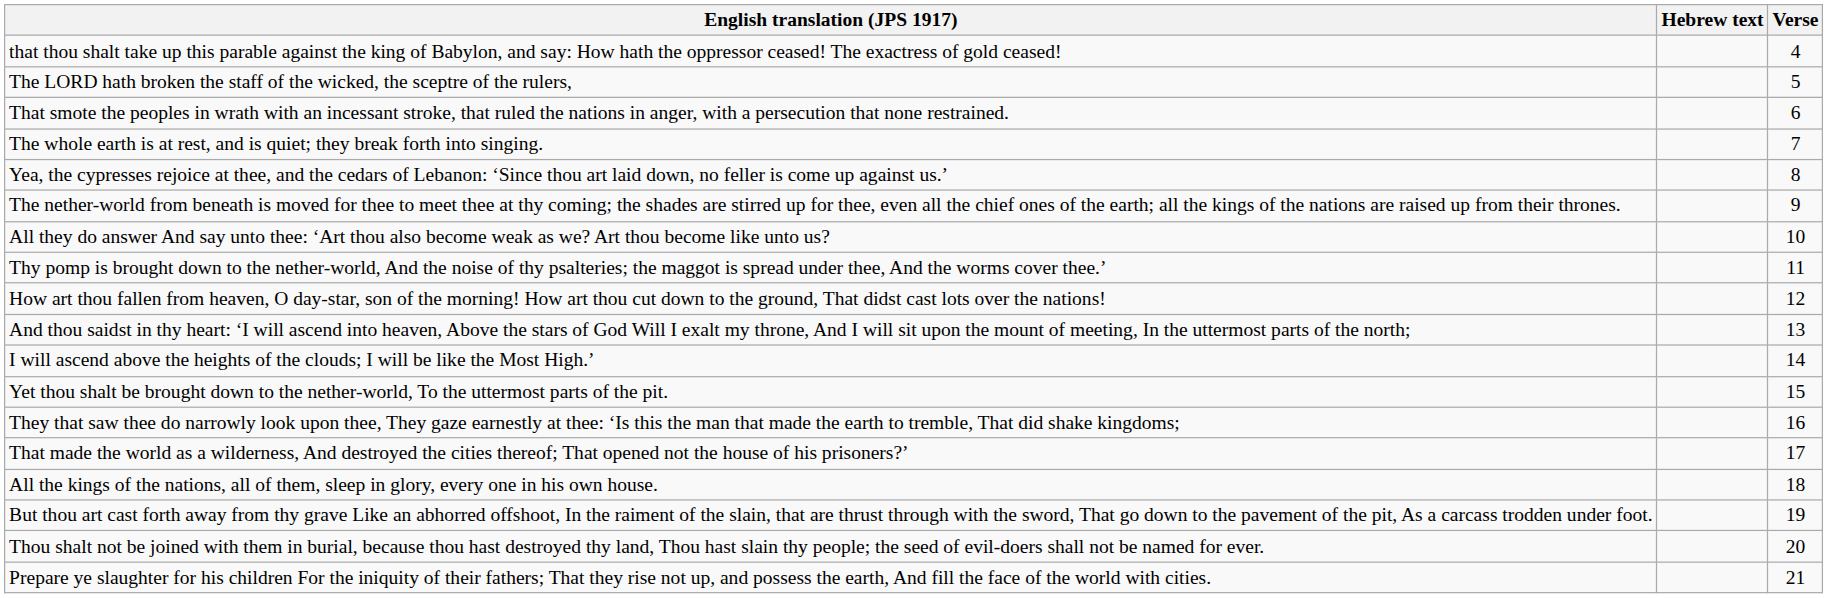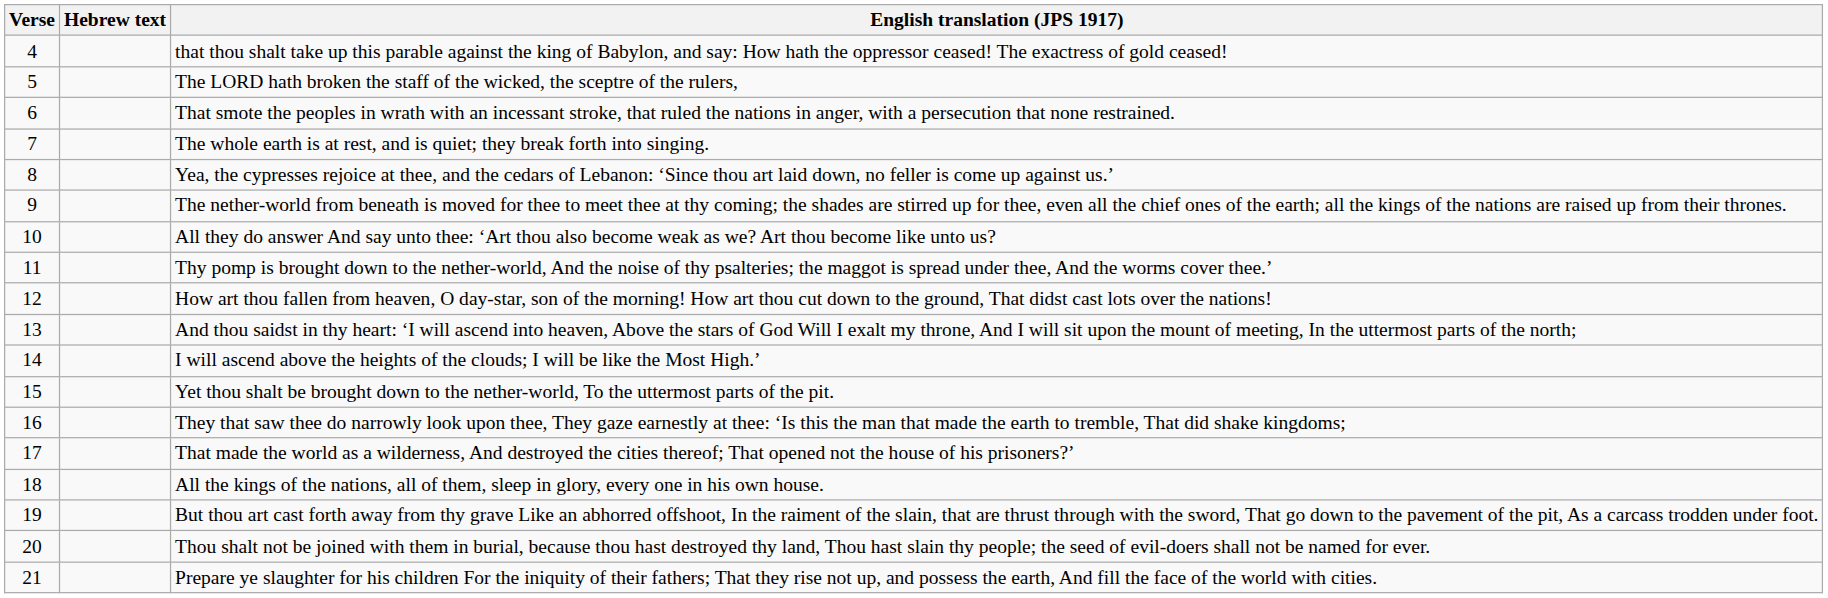columns swapped: (1796, 19) <-> (831, 19)
